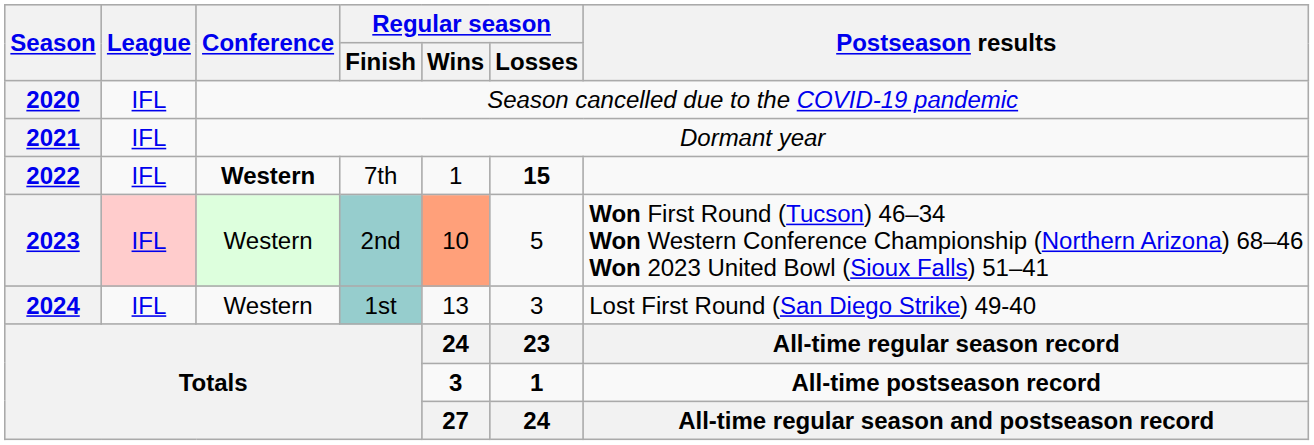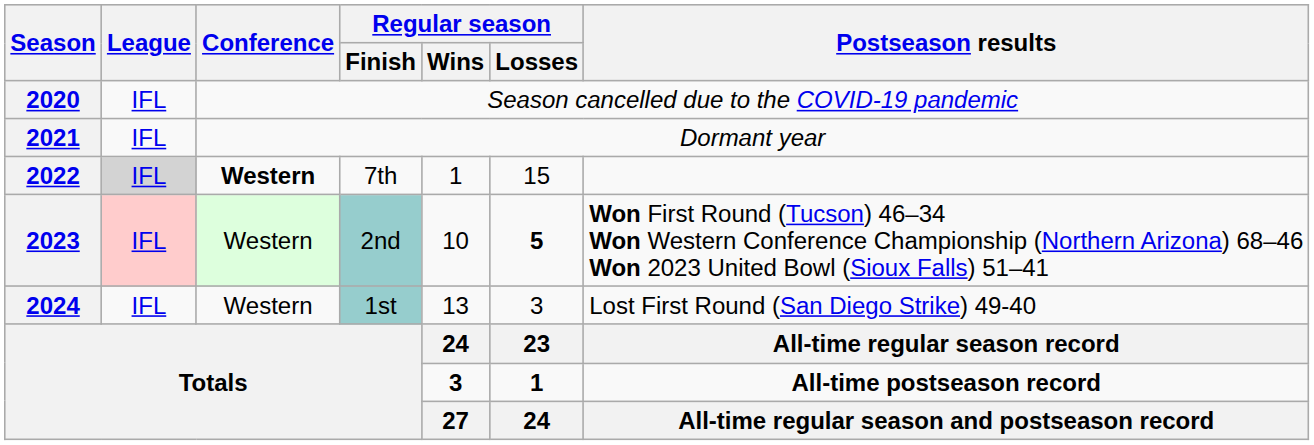(149, 176) no background -> (149, 176) lightgrey background
(537, 176) bold -> (537, 176) normal
(456, 241) lightsalmon background -> (456, 241) no background
(537, 241) normal -> (537, 241) bold
